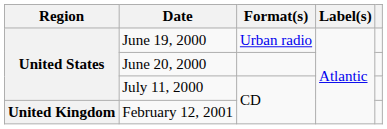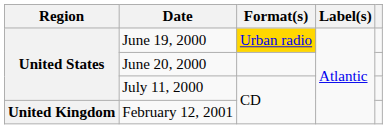(276, 40) no background -> (276, 40) gold background
